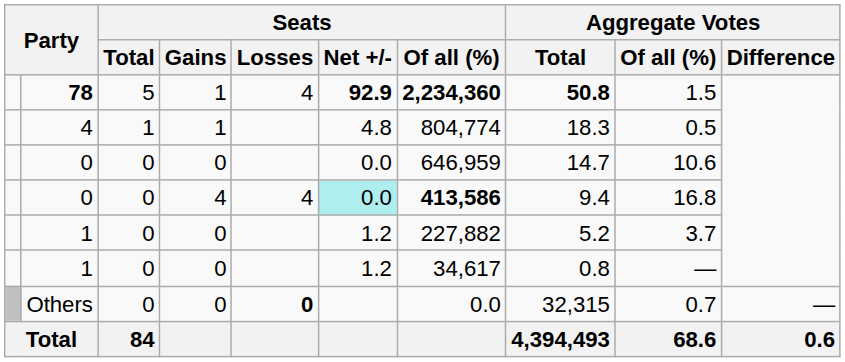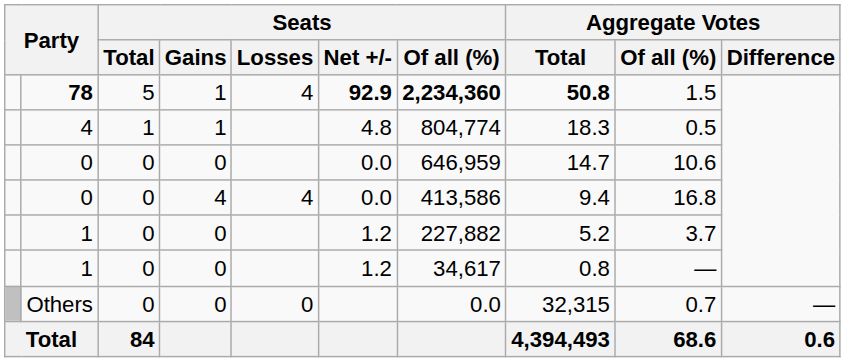(377, 198) paleturquoise background -> (377, 198) no background
(461, 198) bold -> (461, 198) normal
(307, 304) bold -> (307, 304) normal
